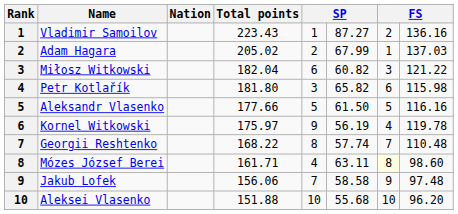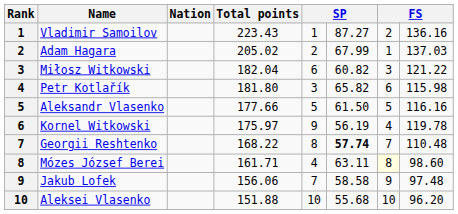(352, 144) normal -> (352, 144) bold
